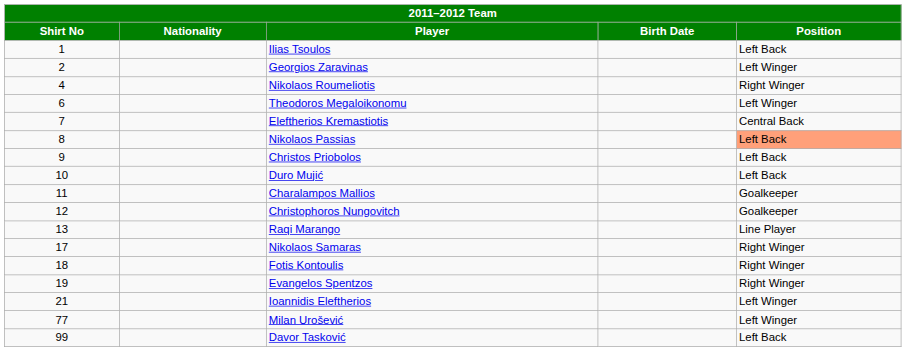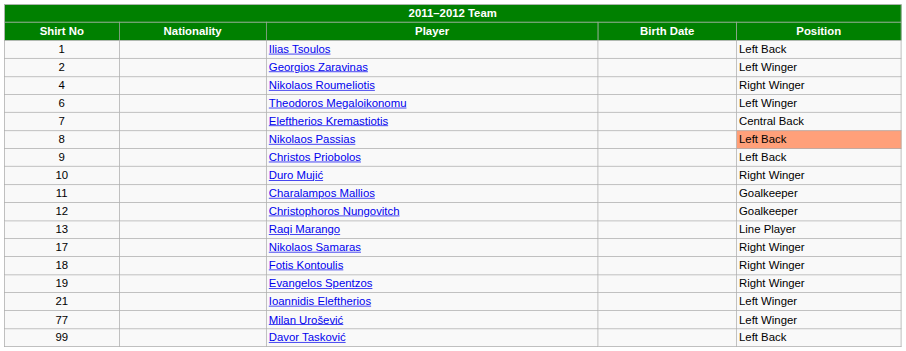(763, 175) Left Back -> (772, 175) Right Winger
